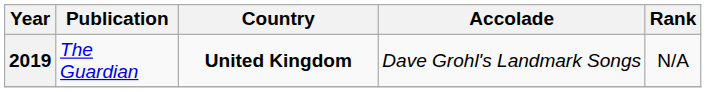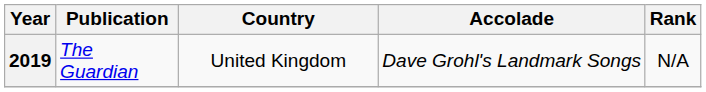(278, 60) bold -> (278, 60) normal
